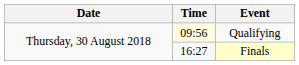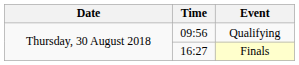(194, 32) lightyellow background -> (194, 32) no background
